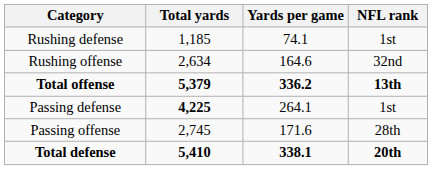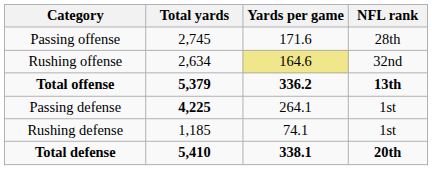rows swapped: (75, 130) <-> (75, 38)
(296, 61) no background -> (296, 61) khaki background
